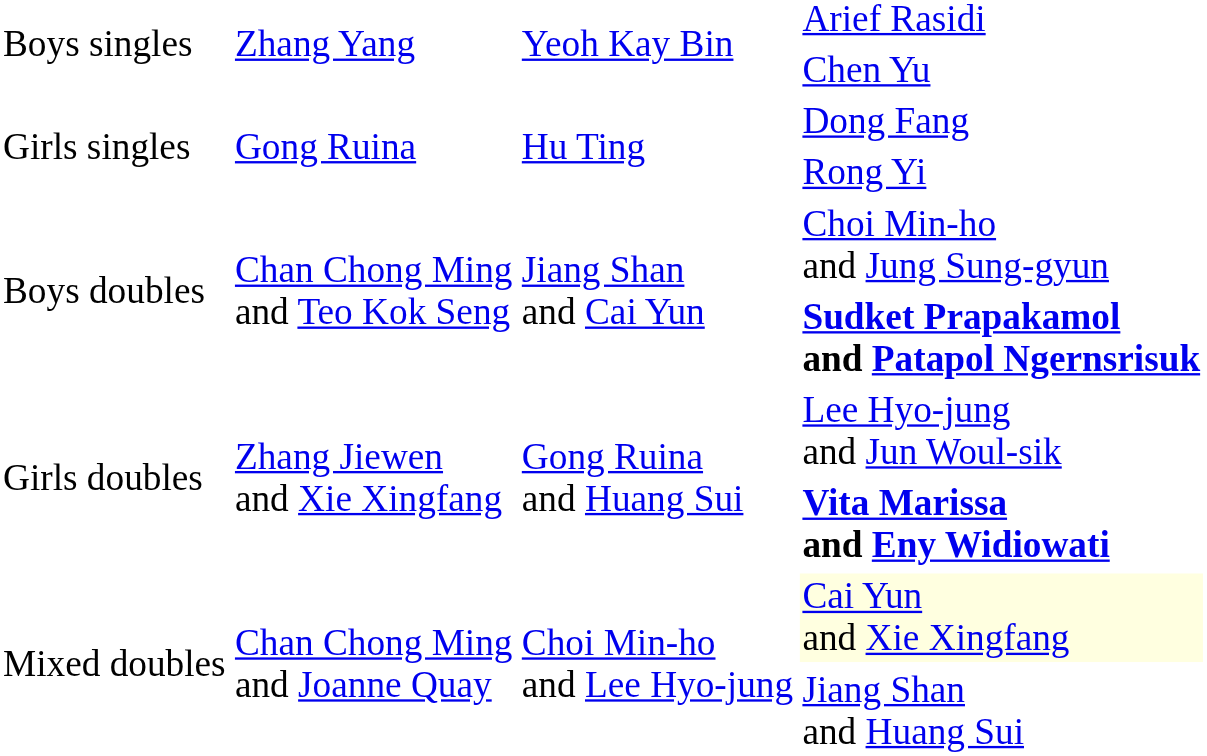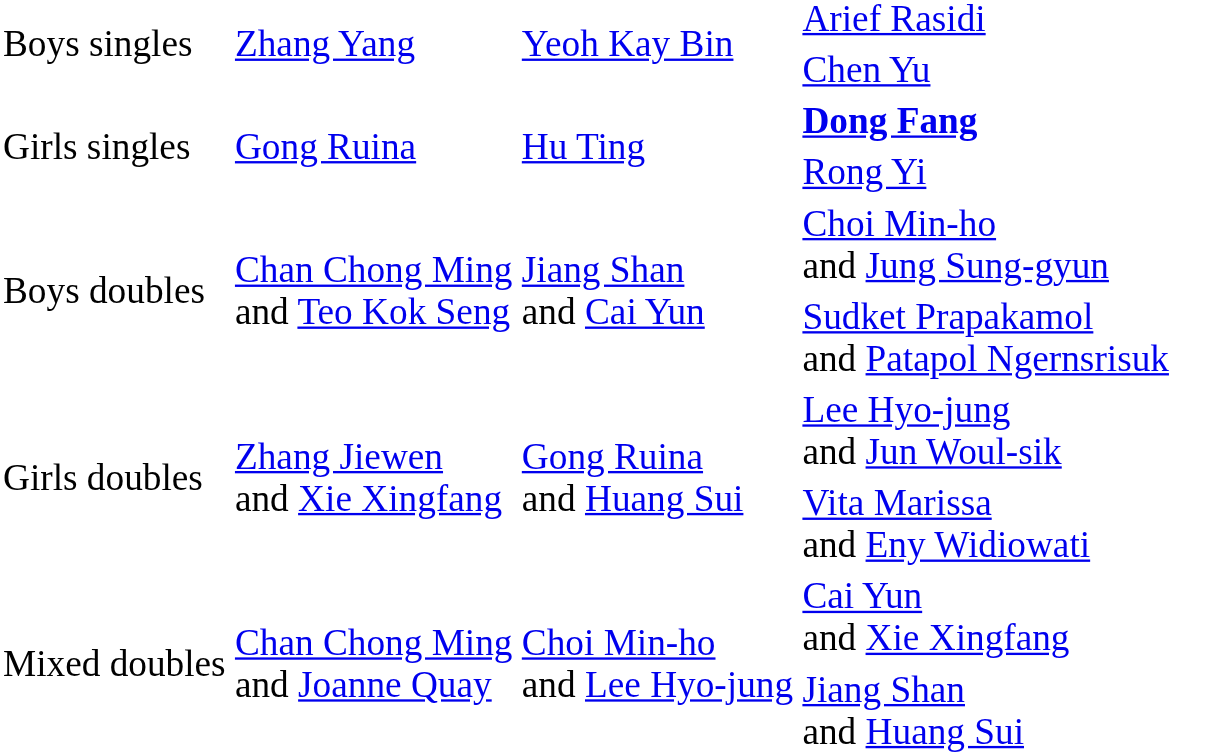(886, 120) normal -> (890, 120) bold
(1001, 337) bold -> (986, 337) normal
(956, 523) bold -> (946, 523) normal
(936, 617) lightyellow background -> (936, 617) no background
